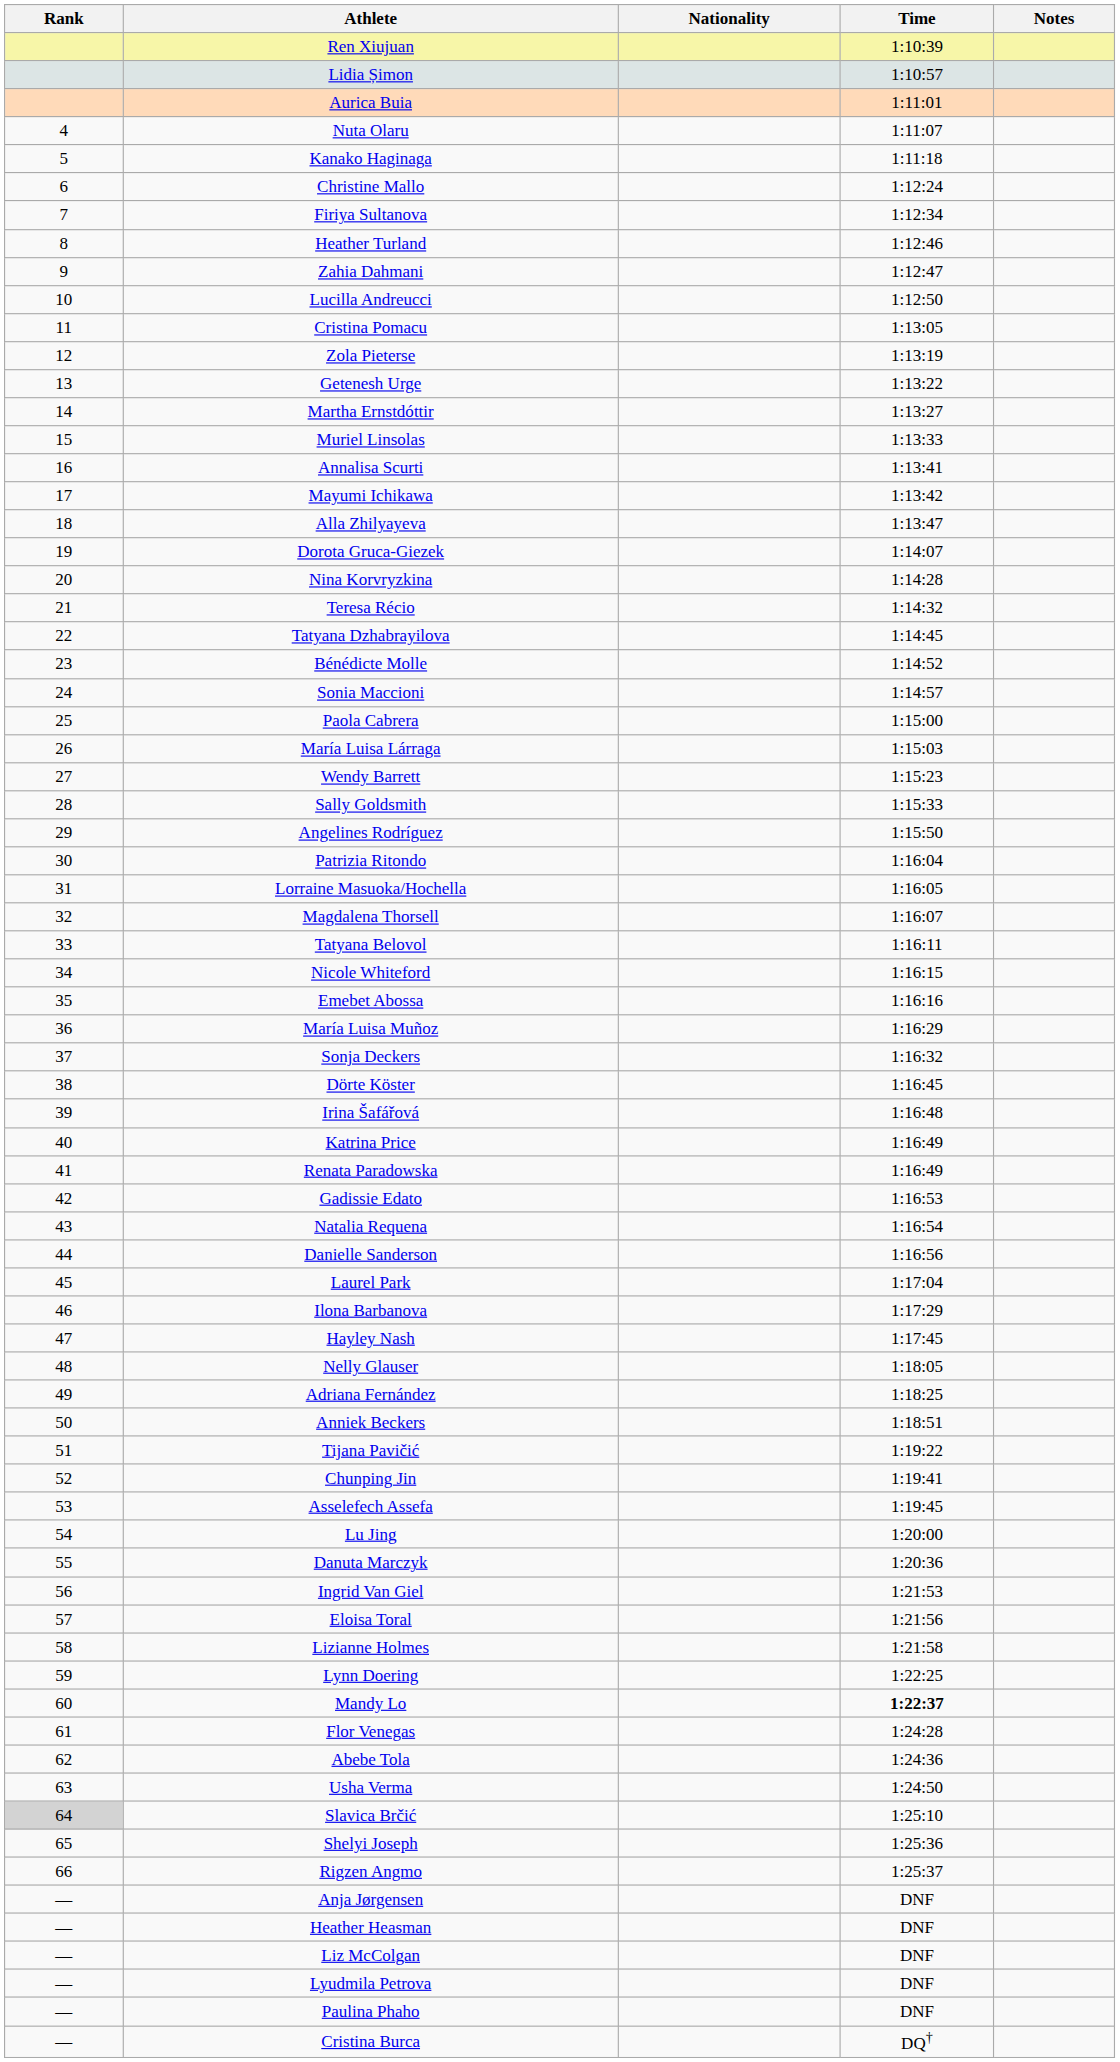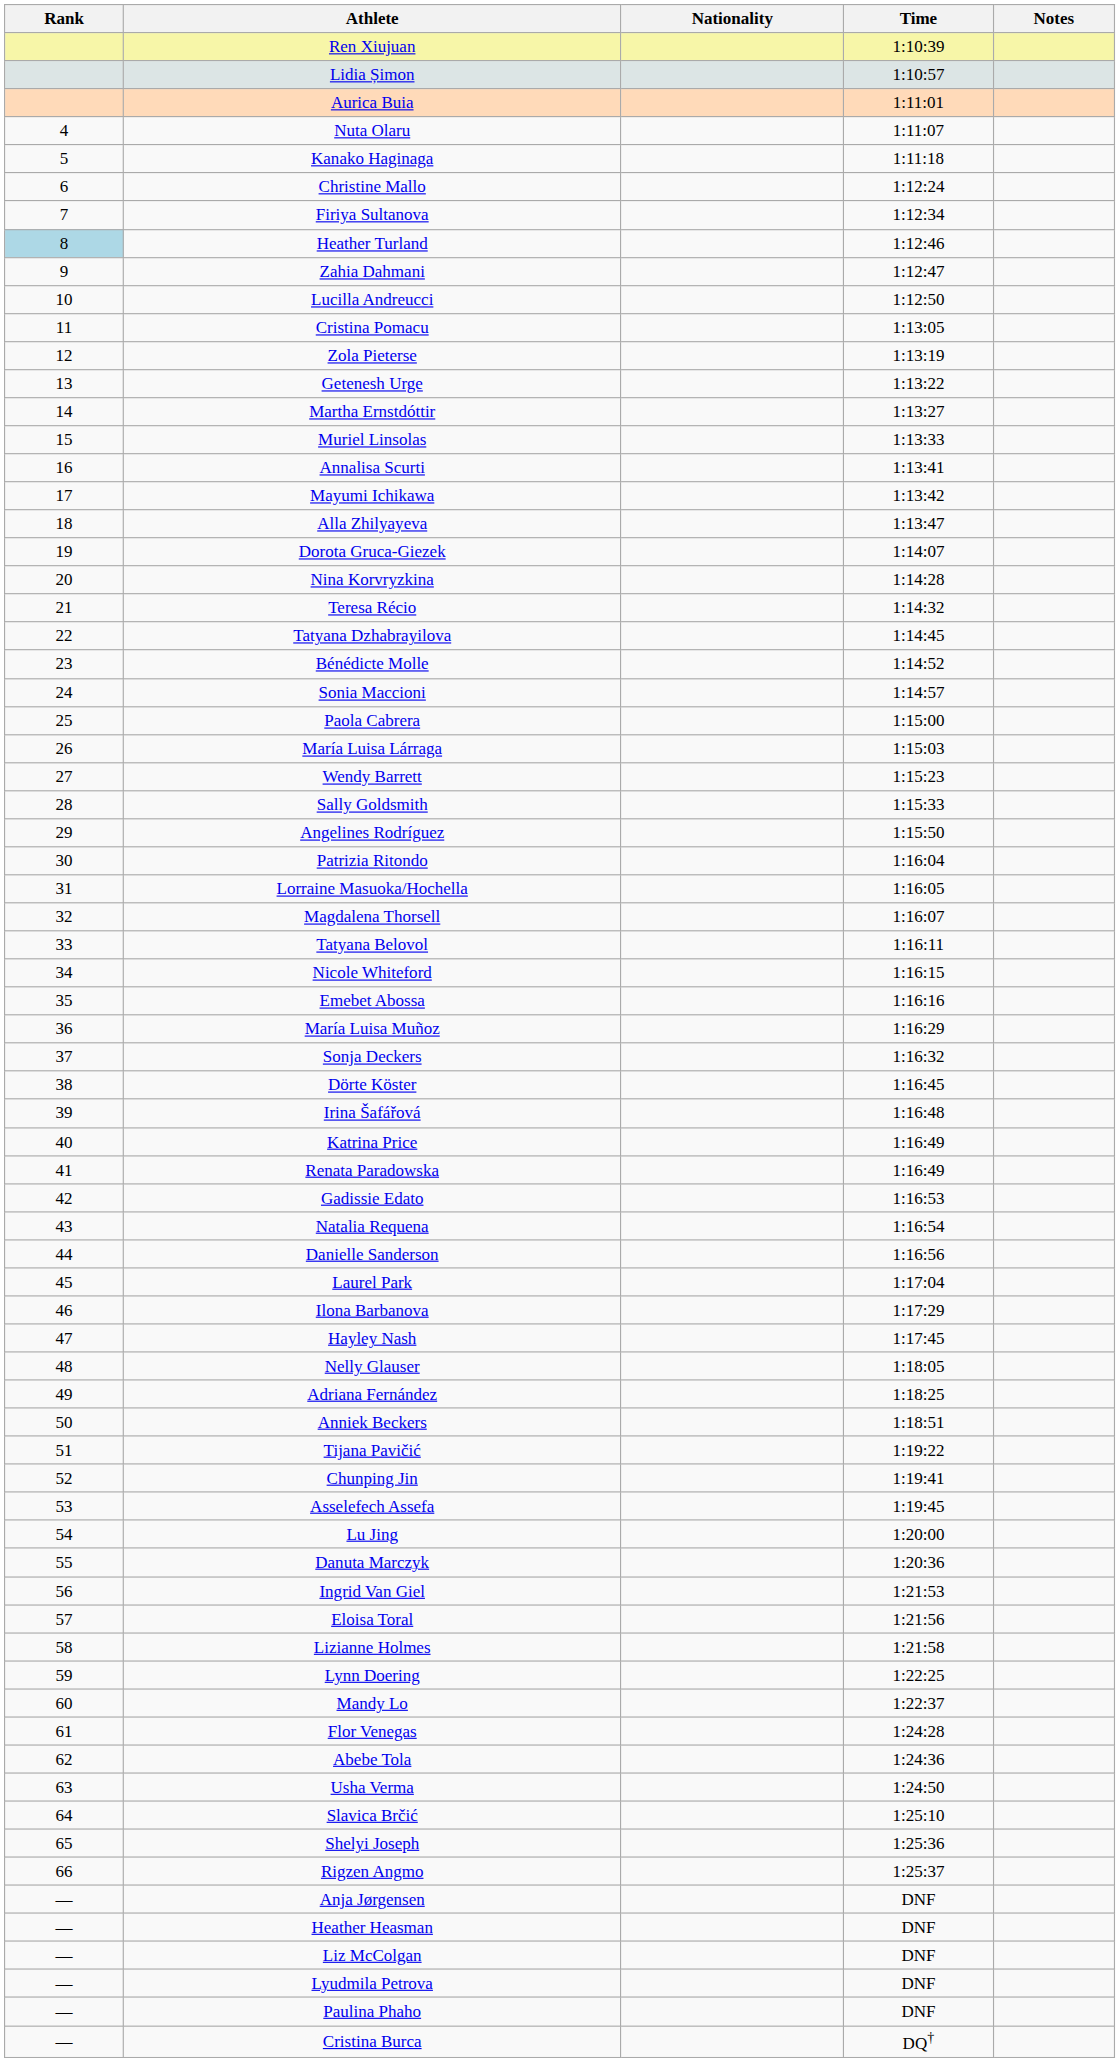(64, 243) no background -> (64, 243) lightblue background
(917, 1702) bold -> (918, 1702) normal
(64, 1815) lightgrey background -> (64, 1815) no background
